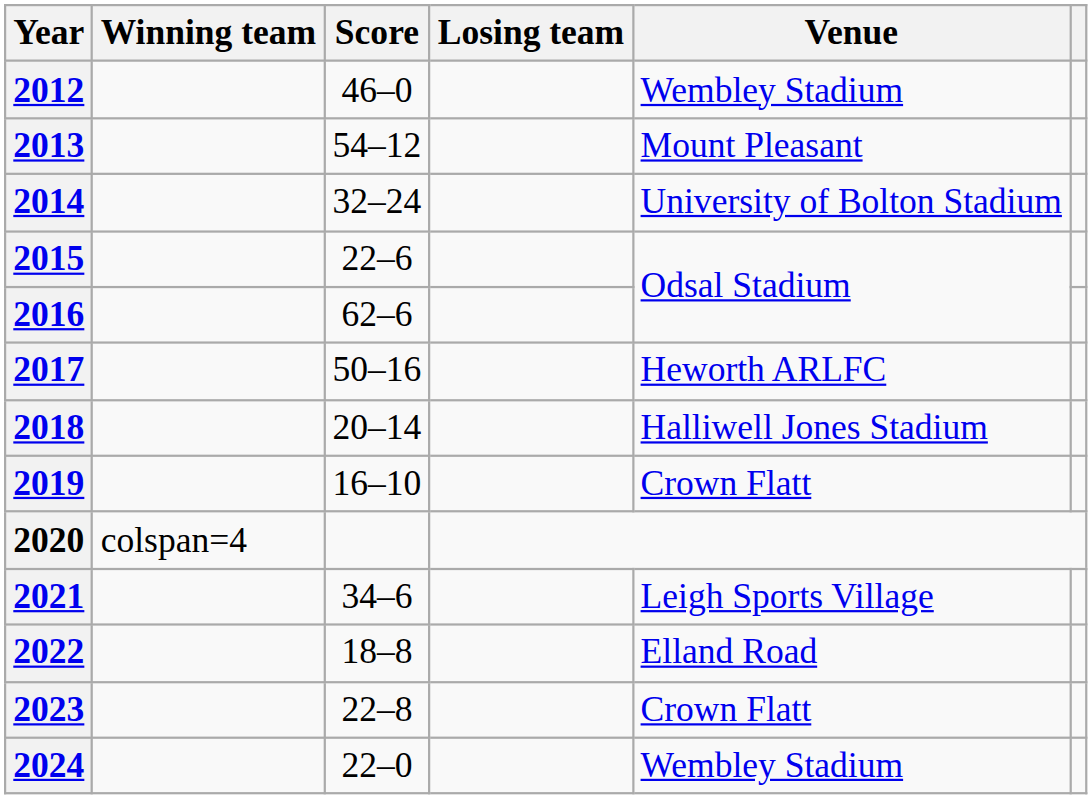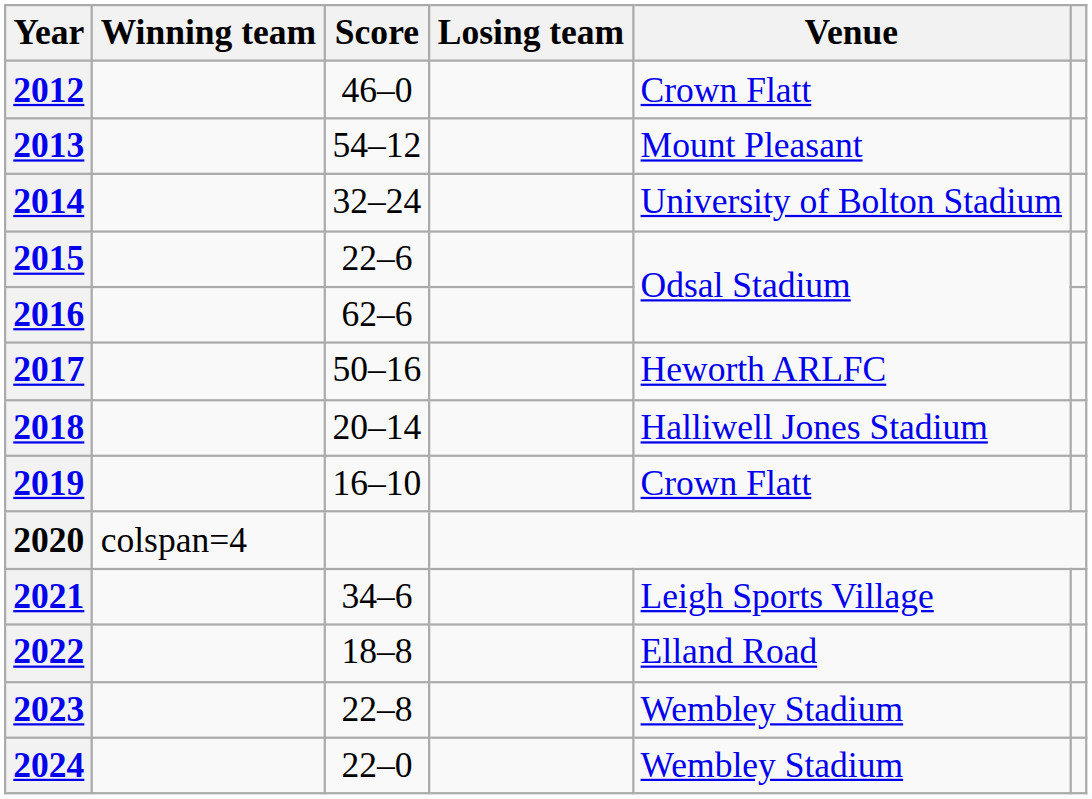(772, 88) Wembley Stadium -> (726, 88) Crown Flatt
(726, 708) Crown Flatt -> (772, 708) Wembley Stadium
